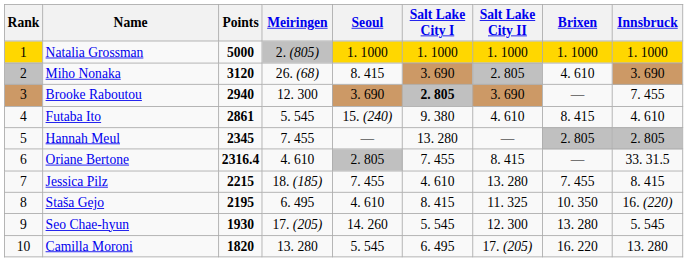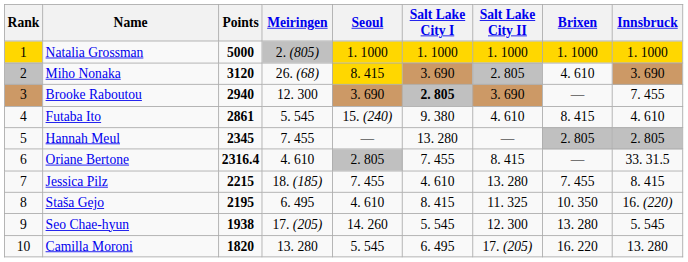(367, 73) no background -> (367, 73) gold background
(241, 224) 1930 -> (241, 224) 1938
